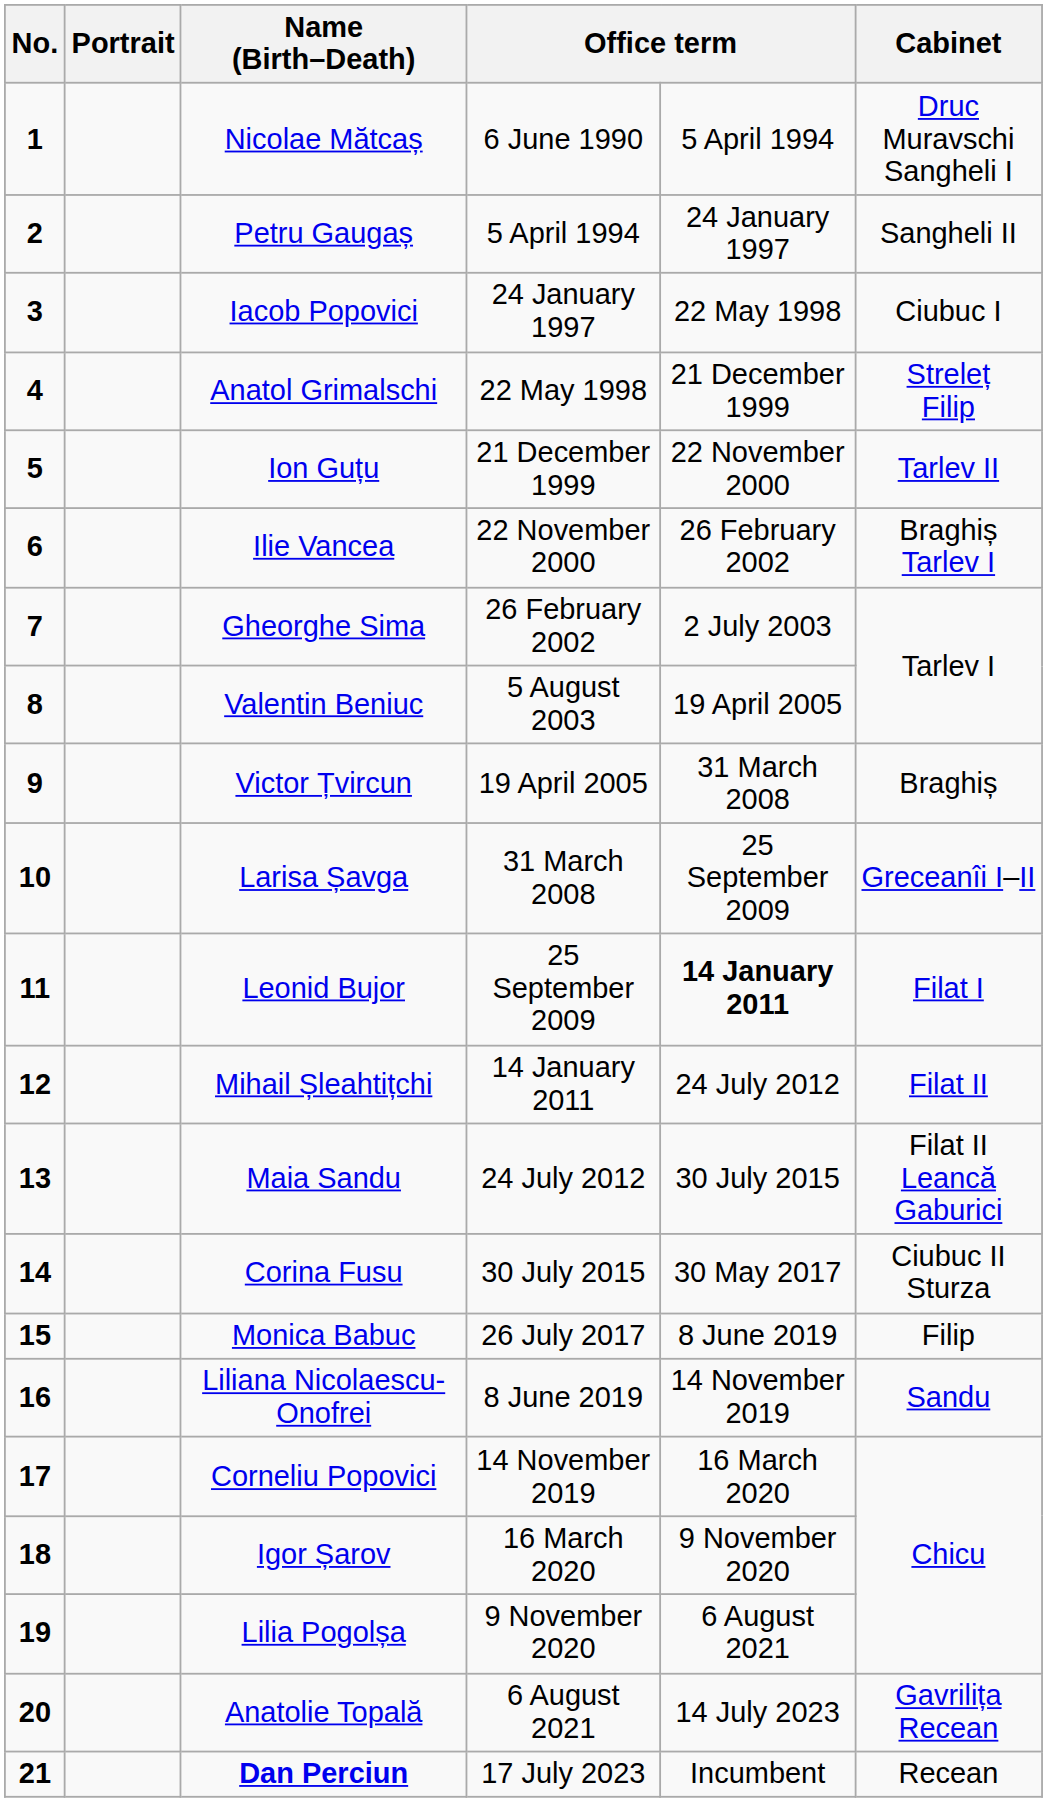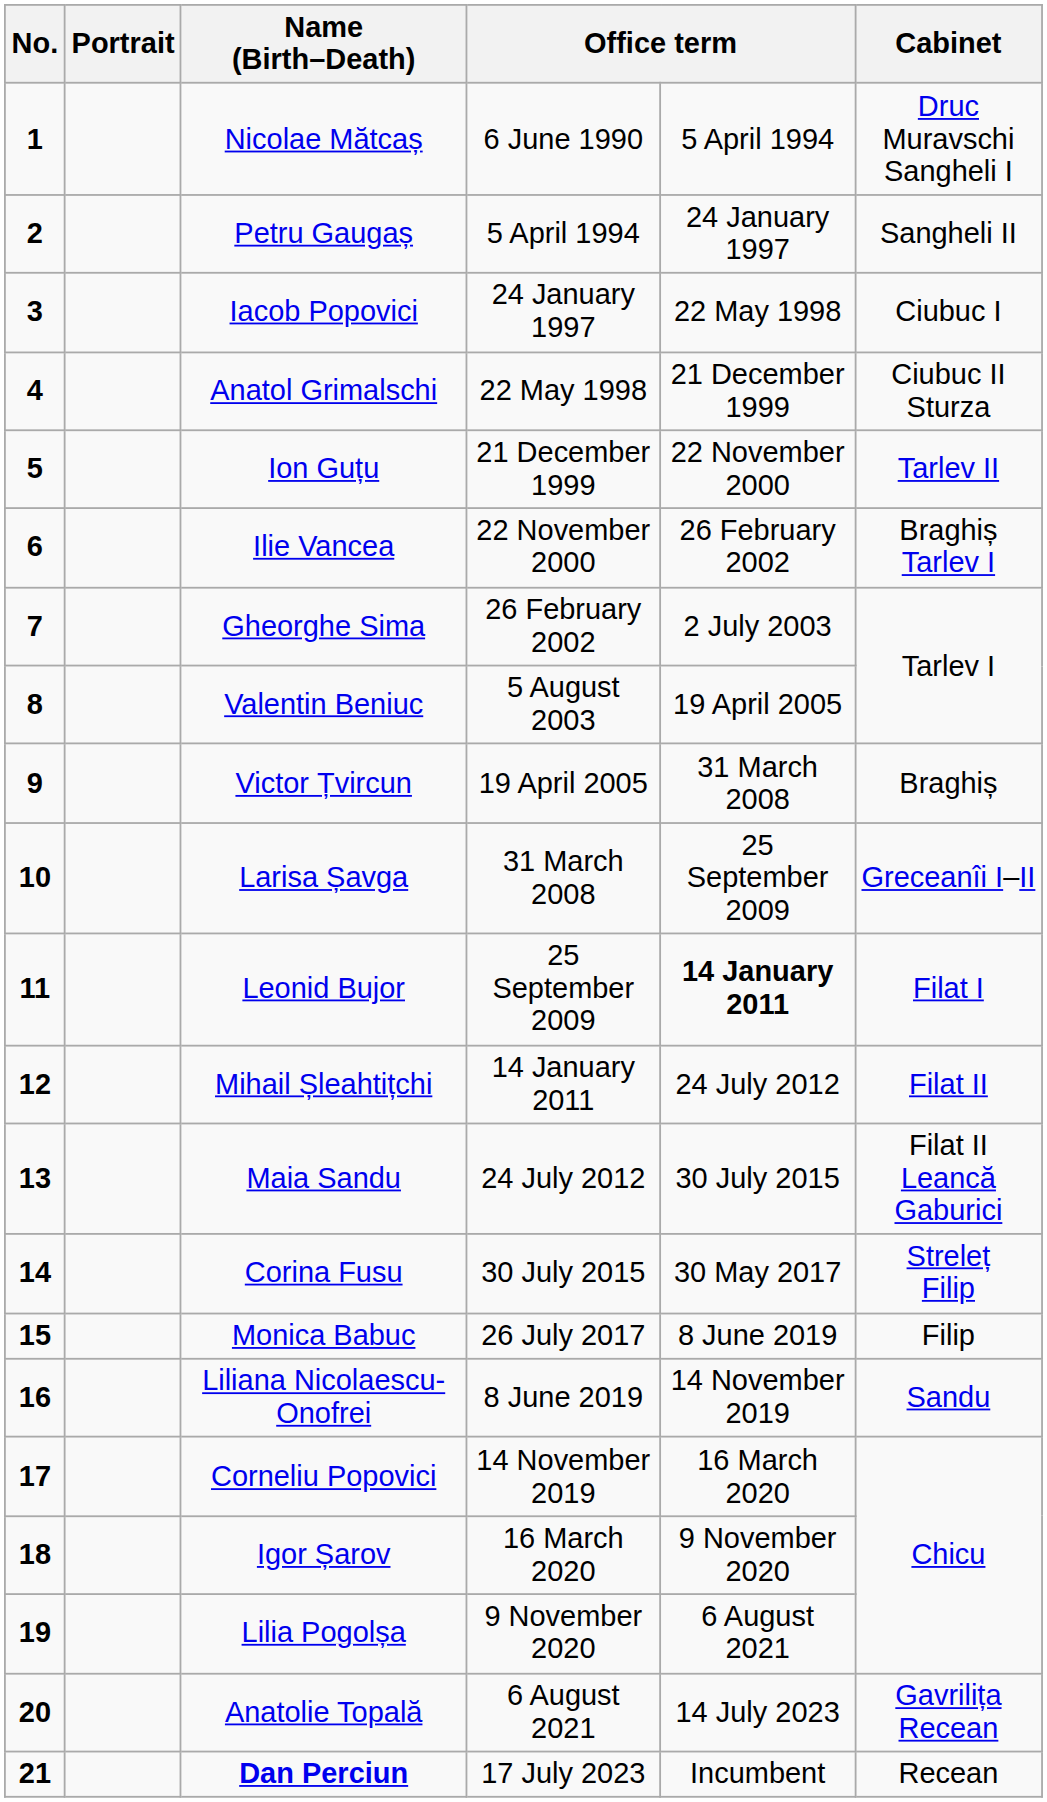(948, 390) Streleț Filip -> (948, 390) Ciubuc II Sturza
(948, 1273) Ciubuc II Sturza -> (948, 1273) Streleț Filip
